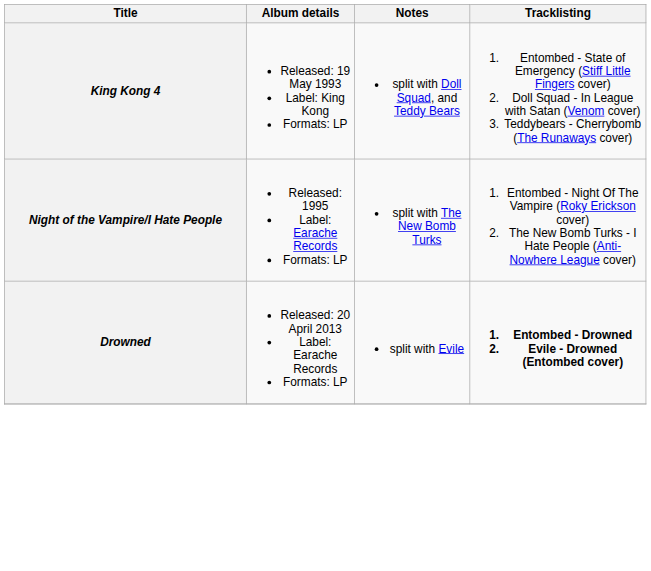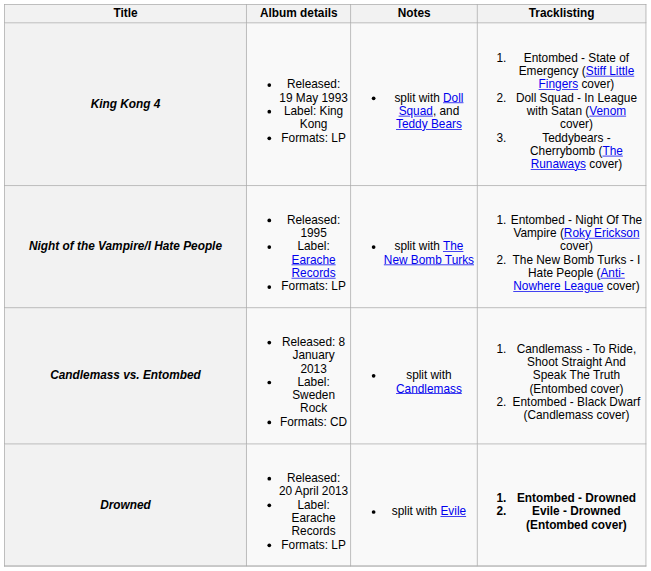+ row: (125, 375)
